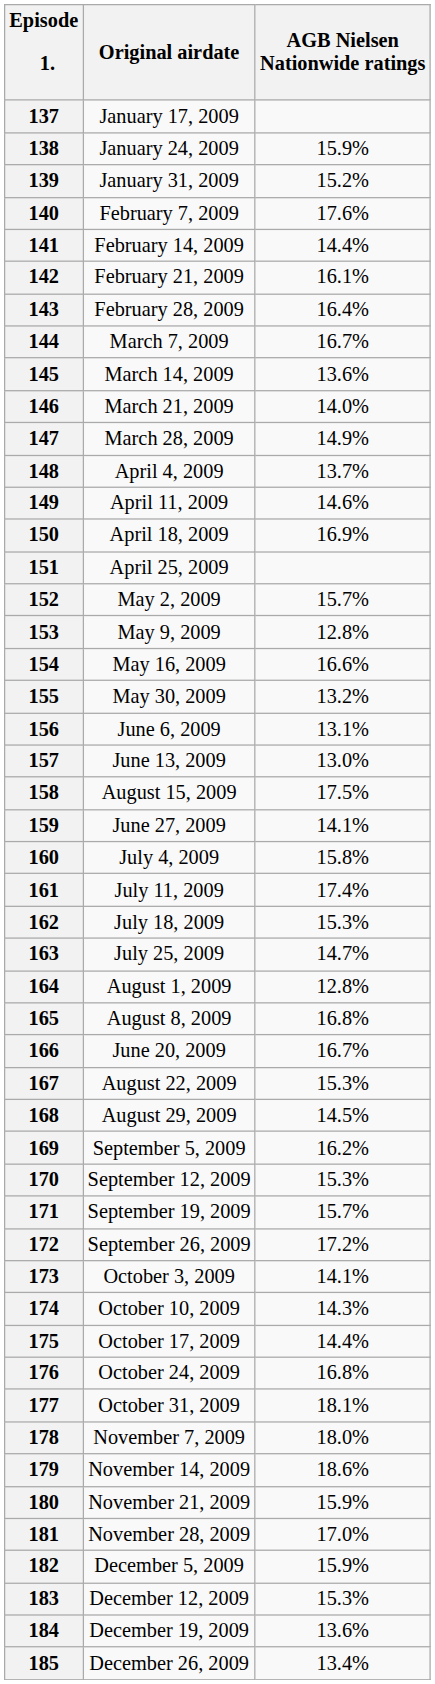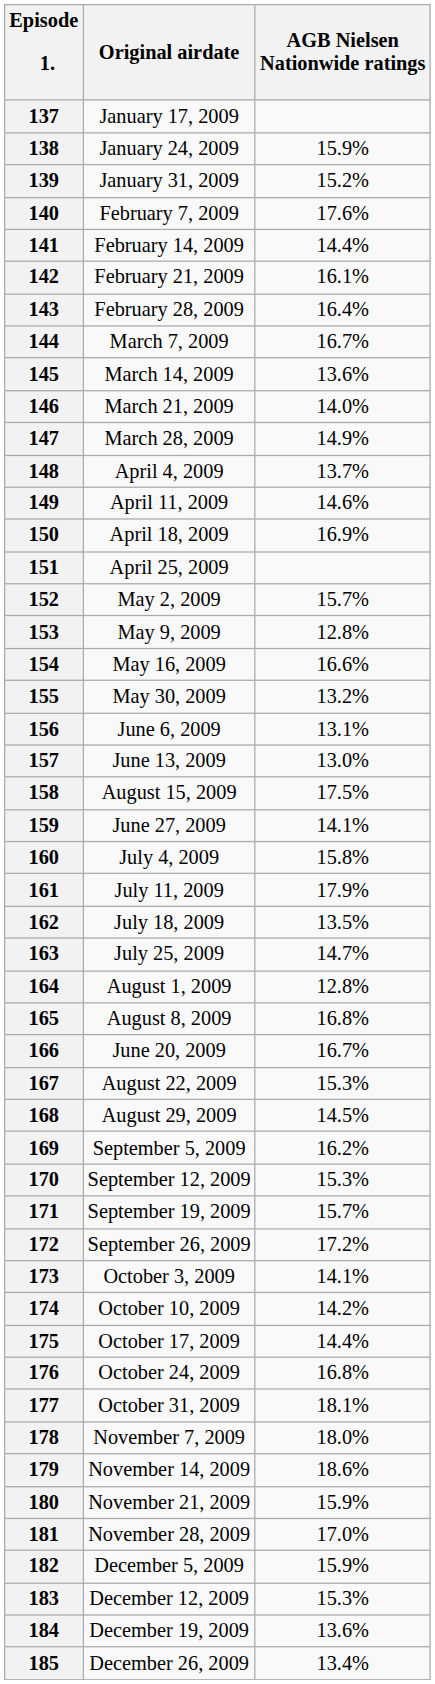(343, 889) 17.4% -> (343, 889) 17.9%
(343, 921) 15.3% -> (343, 921) 13.5%
(343, 1308) 14.3% -> (343, 1308) 14.2%
